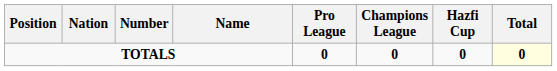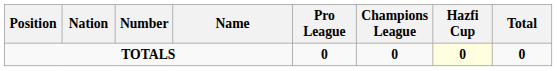(463, 54) no background -> (463, 54) lightyellow background
(522, 54) lightyellow background -> (522, 54) no background
